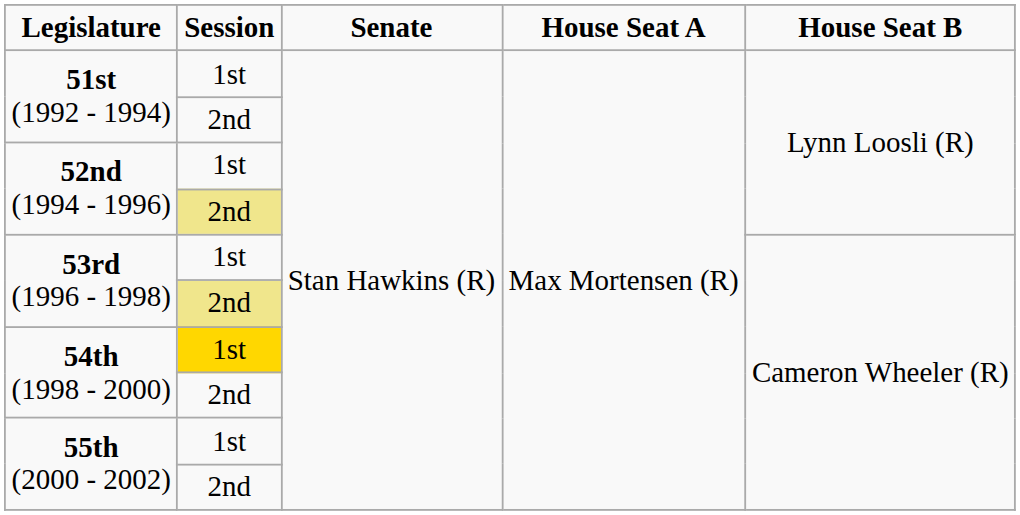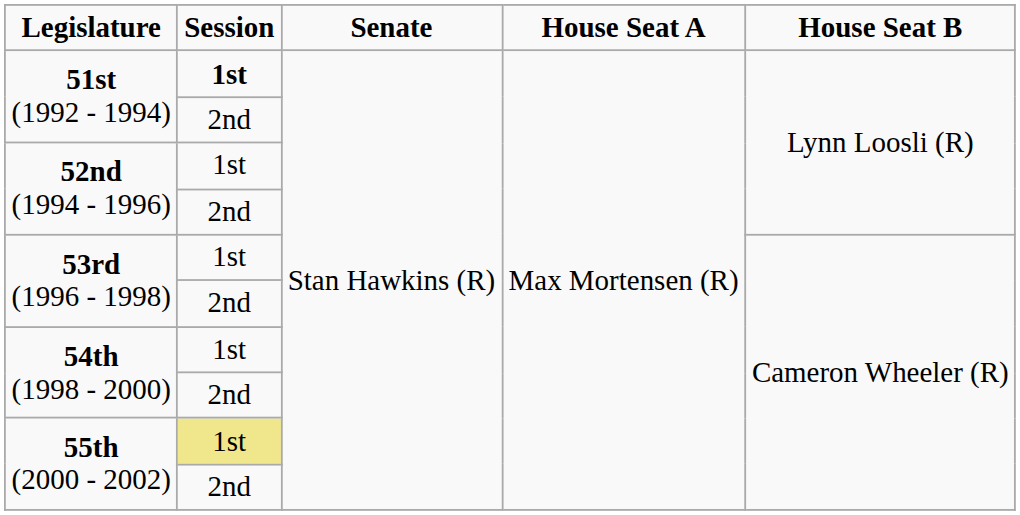(229, 73) normal -> (229, 73) bold
(229, 211) khaki background -> (229, 211) no background
(229, 303) khaki background -> (229, 303) no background
(229, 348) gold background -> (229, 348) no background
(229, 440) no background -> (229, 440) khaki background
